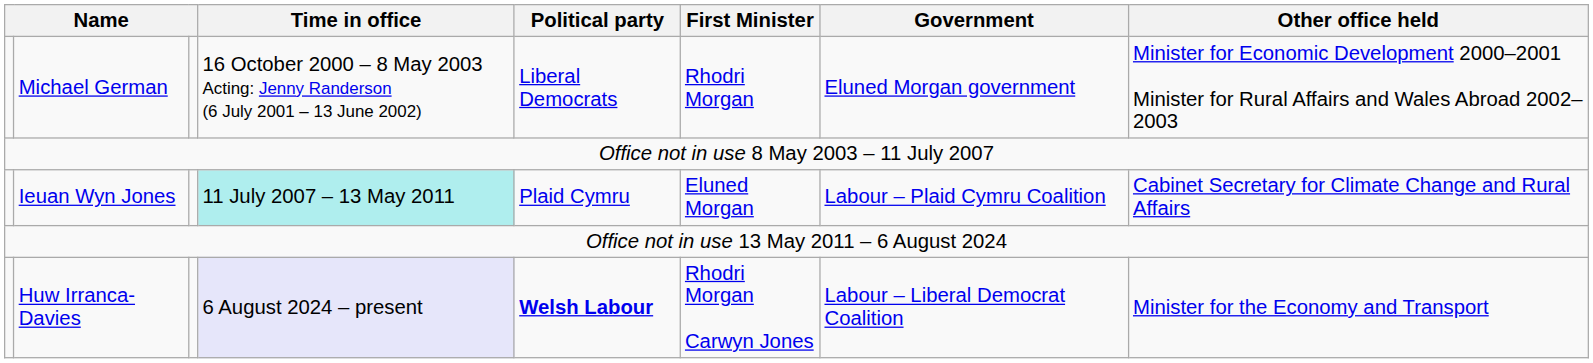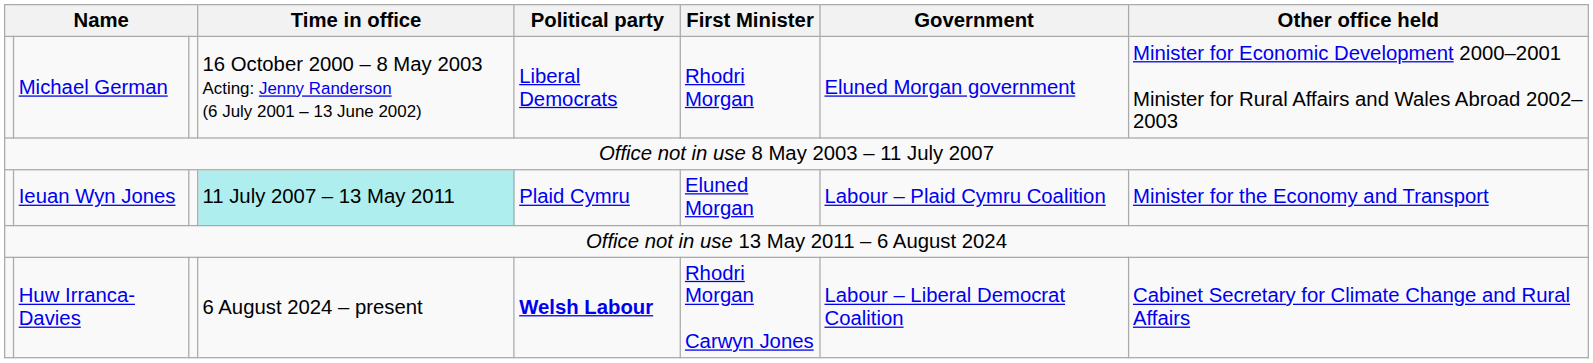(1352, 197) Cabinet Secretary for Climate Change and Rural Affairs -> (1311, 197) Minister for the Economy and Transport
(313, 307) lavender background -> (313, 307) no background
(1311, 307) Minister for the Economy and Transport -> (1352, 307) Cabinet Secretary for Climate Change and Rural Affairs
